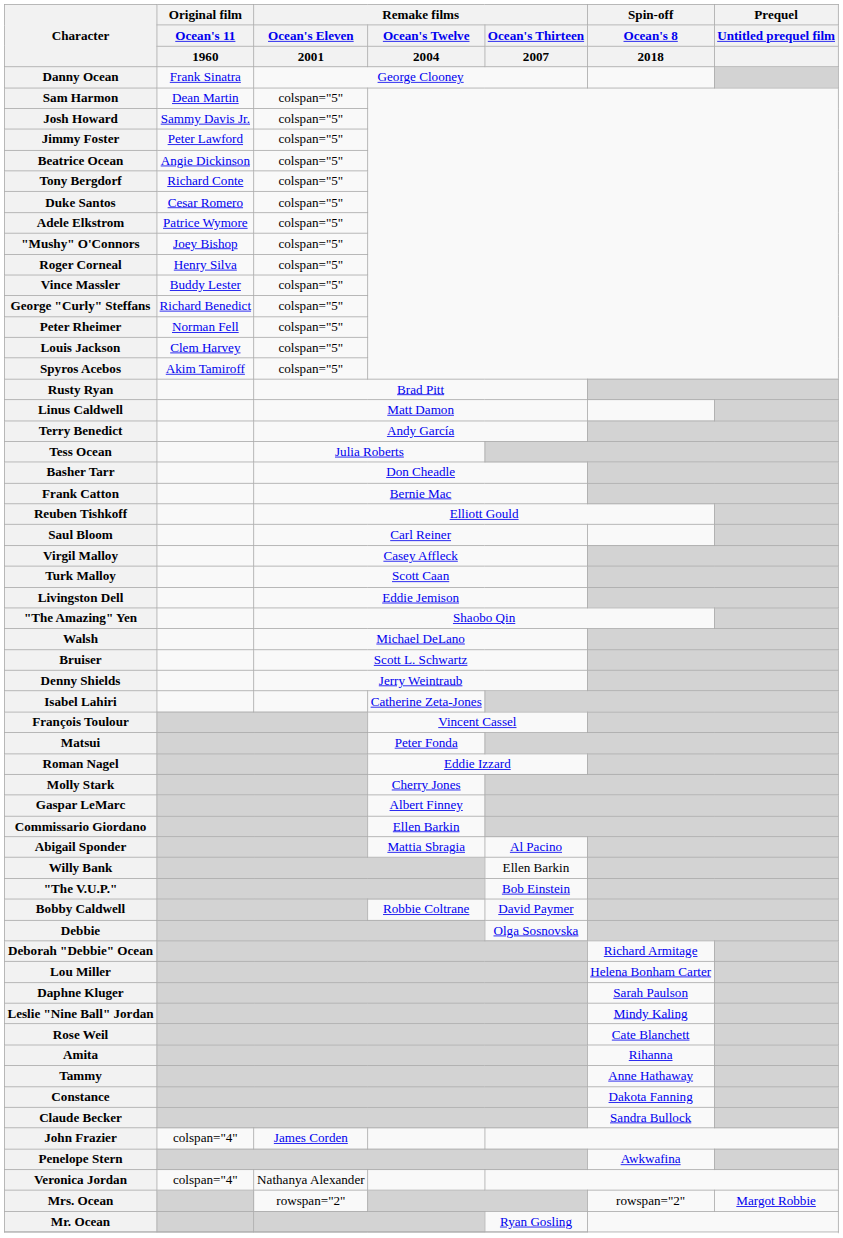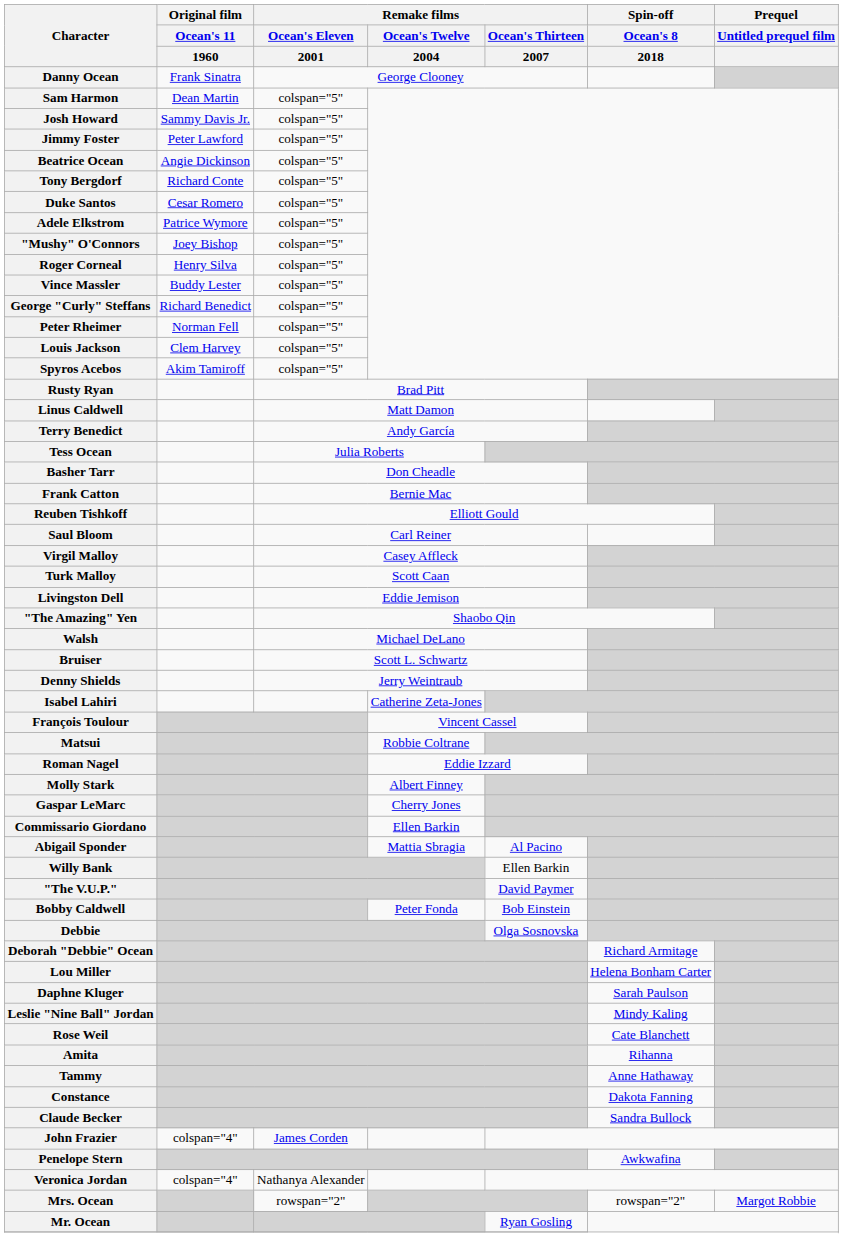(426, 743) Peter Fonda -> (426, 743) Robbie Coltrane
(426, 784) Cherry Jones -> (426, 784) Albert Finney
(426, 805) Albert Finney -> (426, 805) Cherry Jones
(536, 888) Bob Einstein -> (536, 888) David Paymer
(426, 909) Robbie Coltrane -> (426, 909) Peter Fonda
(536, 909) David Paymer -> (536, 909) Bob Einstein
